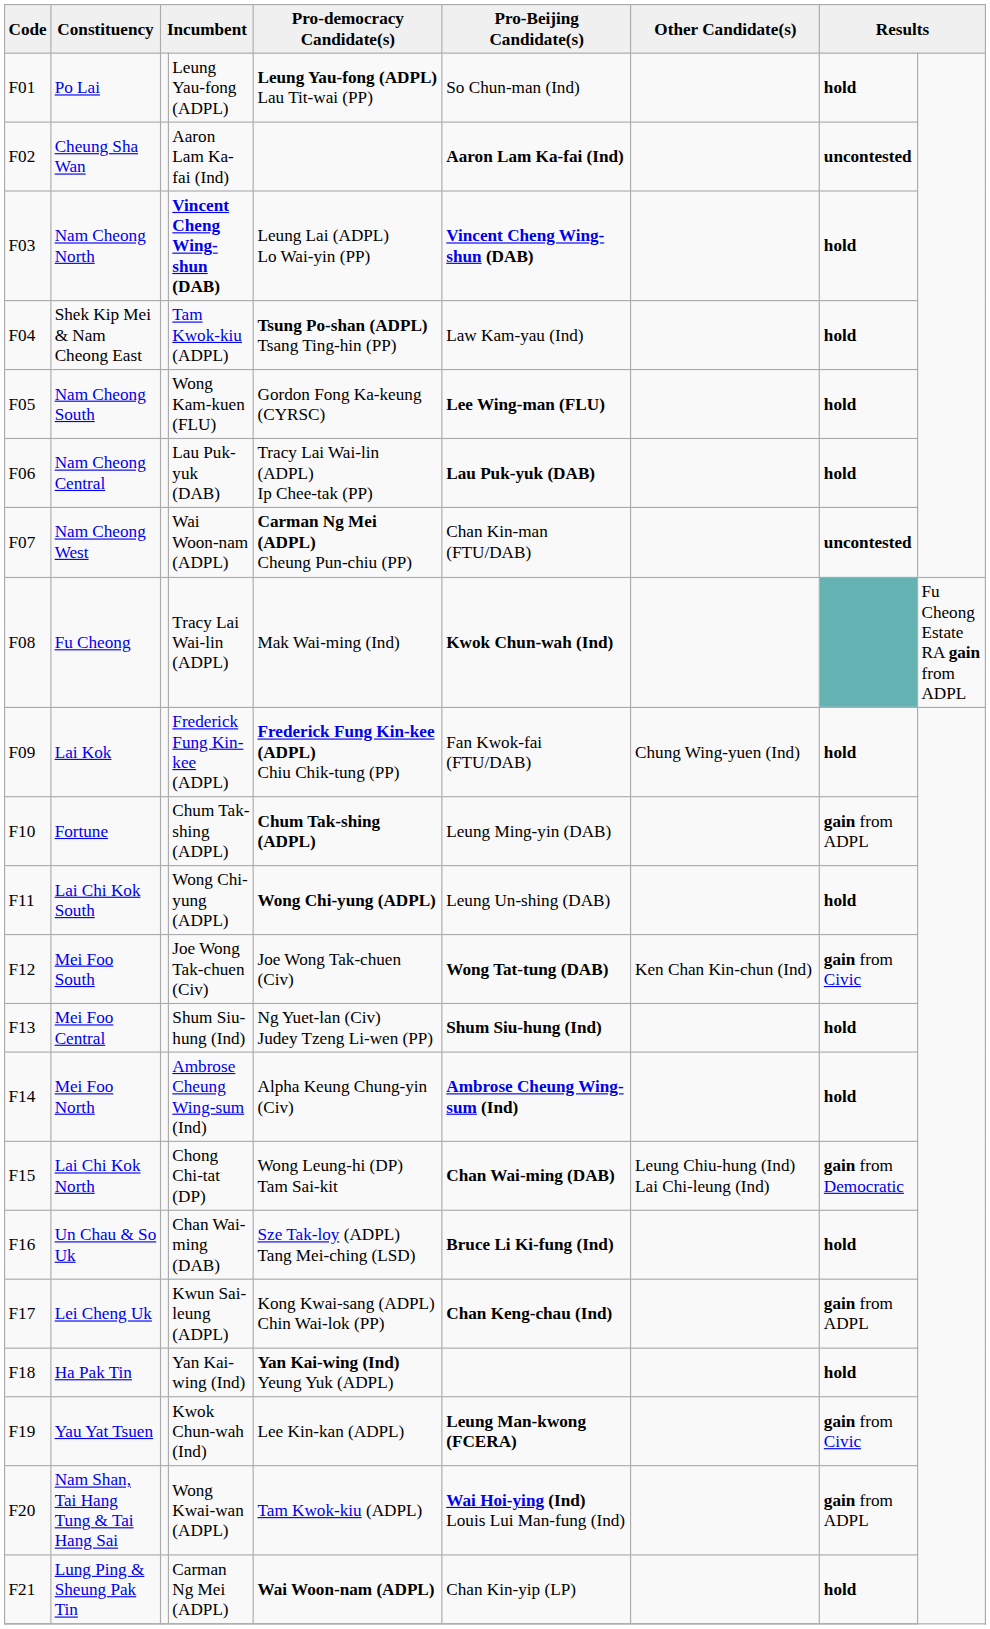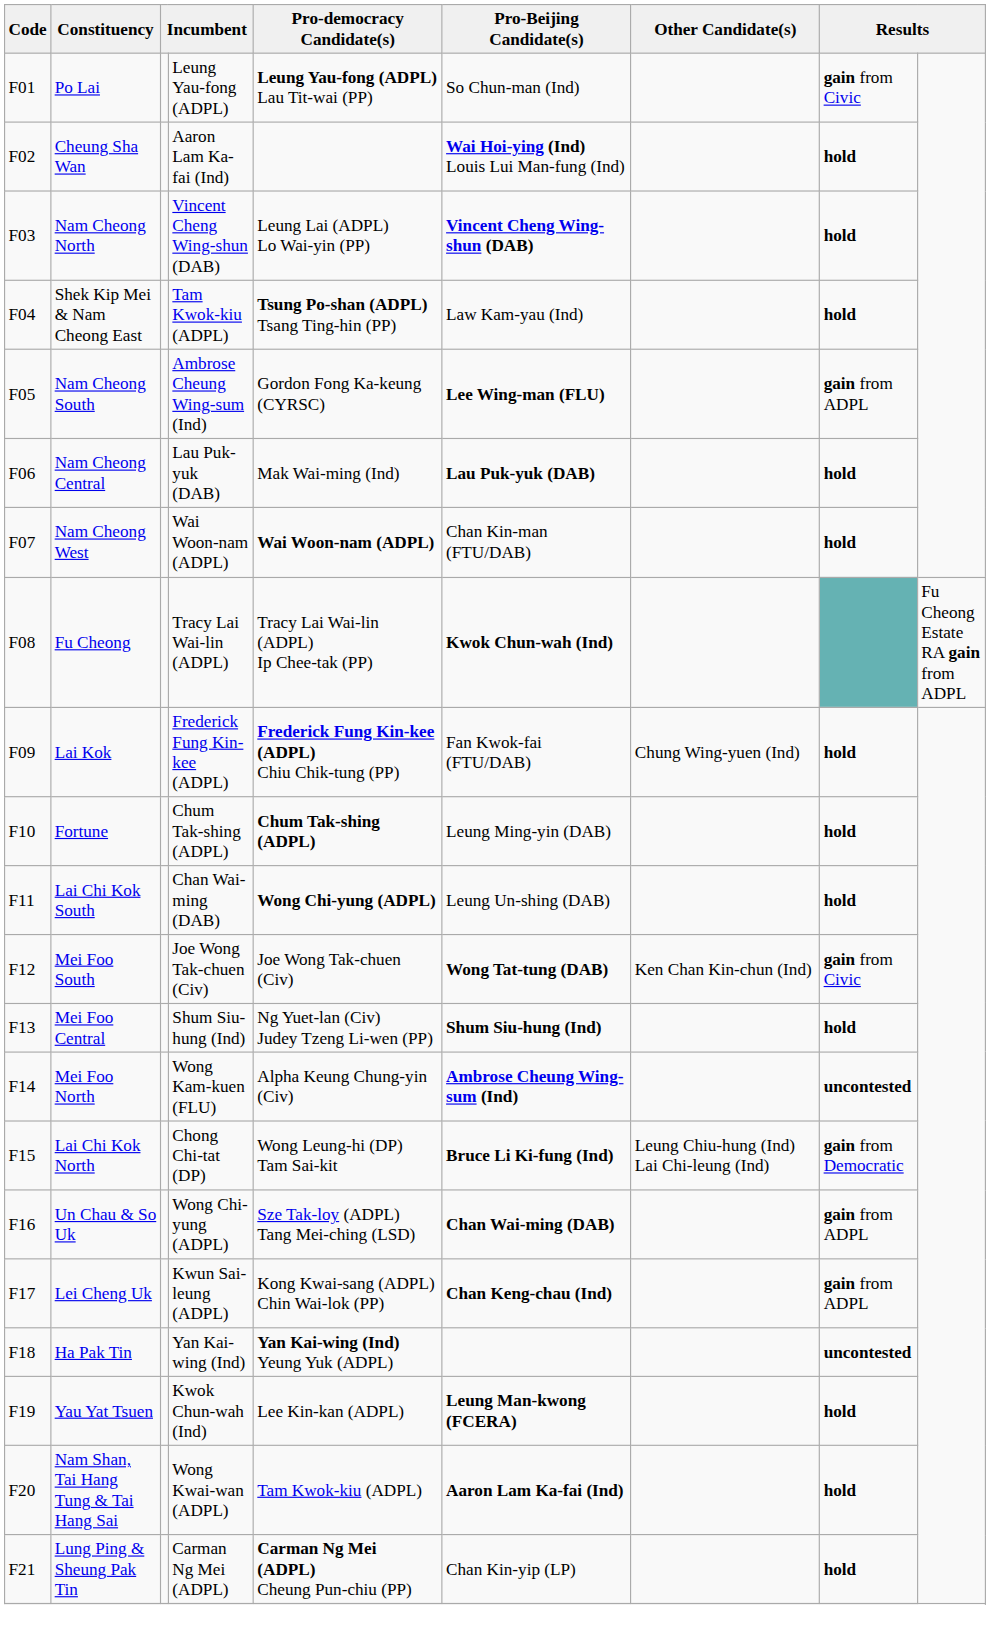(840, 87) hold -> (858, 87) gain from Civic
(535, 156) Aaron Lam Ka-fai (Ind) -> (535, 156) Wai Hoi-ying (Ind) Louis Lui Man-fung (Ind)
(868, 156) uncontested -> (840, 156) hold
(201, 246) bold -> (210, 236) normal
(209, 404) Wong Kam-kuen (FLU) -> (208, 394) Ambrose Cheung Wing-sum (Ind)
(840, 404) hold -> (858, 394) gain from ADPL
(318, 473) Tracy Lai Wai-lin (ADPL) Ip Chee-tak (PP) -> (328, 473) Mak Wai-ming (Ind)
(335, 542) Carman Ng Mei (ADPL) Cheung Pun-chiu (PP) -> (346, 542) Wai Woon-nam (ADPL)
(868, 542) uncontested -> (840, 542) hold
(329, 642) Mak Wai-ming (Ind) -> (318, 642) Tracy Lai Wai-lin (ADPL) Ip Chee-tak (PP)
(858, 830) gain from ADPL -> (840, 830) hold
(210, 899) Wong Chi-yung (ADPL) -> (209, 899) Chan Wai-ming (DAB)
(208, 1096) Ambrose Cheung Wing-sum (Ind) -> (209, 1086) Wong Kam-kuen (FLU)
(840, 1096) hold -> (868, 1086) uncontested
(531, 1175) Chan Wai-ming (DAB) -> (530, 1155) Bruce Li Ki-fung (Ind)
(209, 1244) Chan Wai-ming (DAB) -> (210, 1224) Wong Chi-yung (ADPL)
(530, 1244) Bruce Li Ki-fung (Ind) -> (530, 1224) Chan Wai-ming (DAB)
(840, 1244) hold -> (858, 1224) gain from ADPL
(840, 1372) hold -> (868, 1352) uncontested
(858, 1431) gain from Civic -> (840, 1411) hold
(536, 1510) Wai Hoi-ying (Ind) Louis Lui Man-fung (Ind) -> (535, 1490) Aaron Lam Ka-fai (Ind)
(858, 1510) gain from ADPL -> (840, 1490) hold
(346, 1589) Wai Woon-nam (ADPL) -> (335, 1569) Carman Ng Mei (ADPL) Cheung Pun-chiu (PP)
